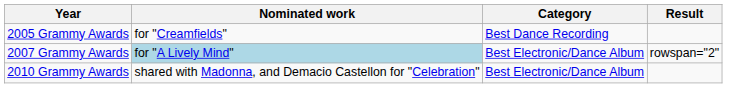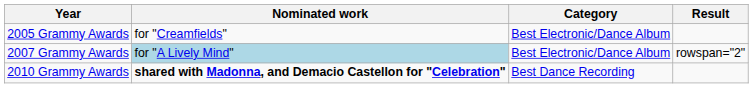(547, 33) Best Dance Recording -> (591, 33) Best Electronic/Dance Album
(307, 72) normal -> (320, 72) bold
(565, 72) Best Electronic/Dance Album -> (573, 72) Best Dance Recording
